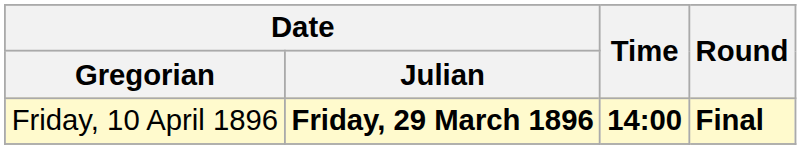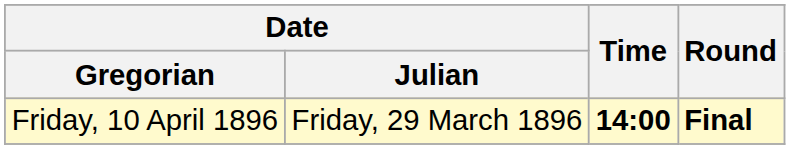(443, 120) bold -> (437, 120) normal
